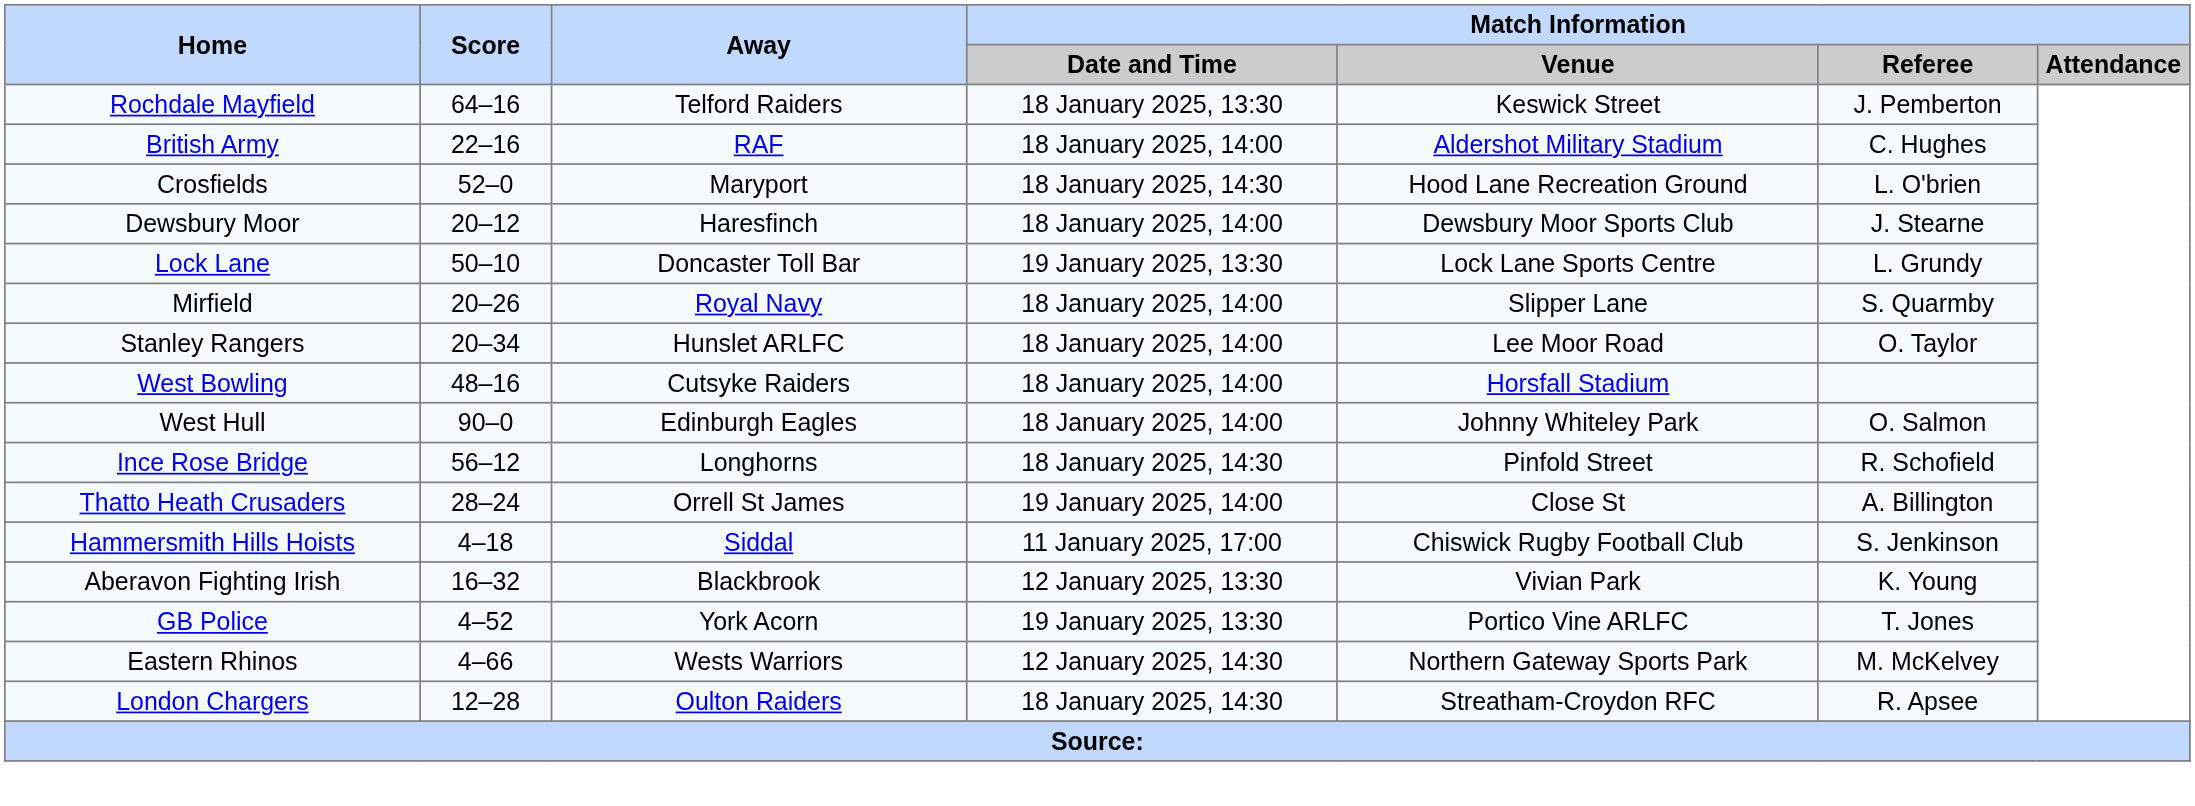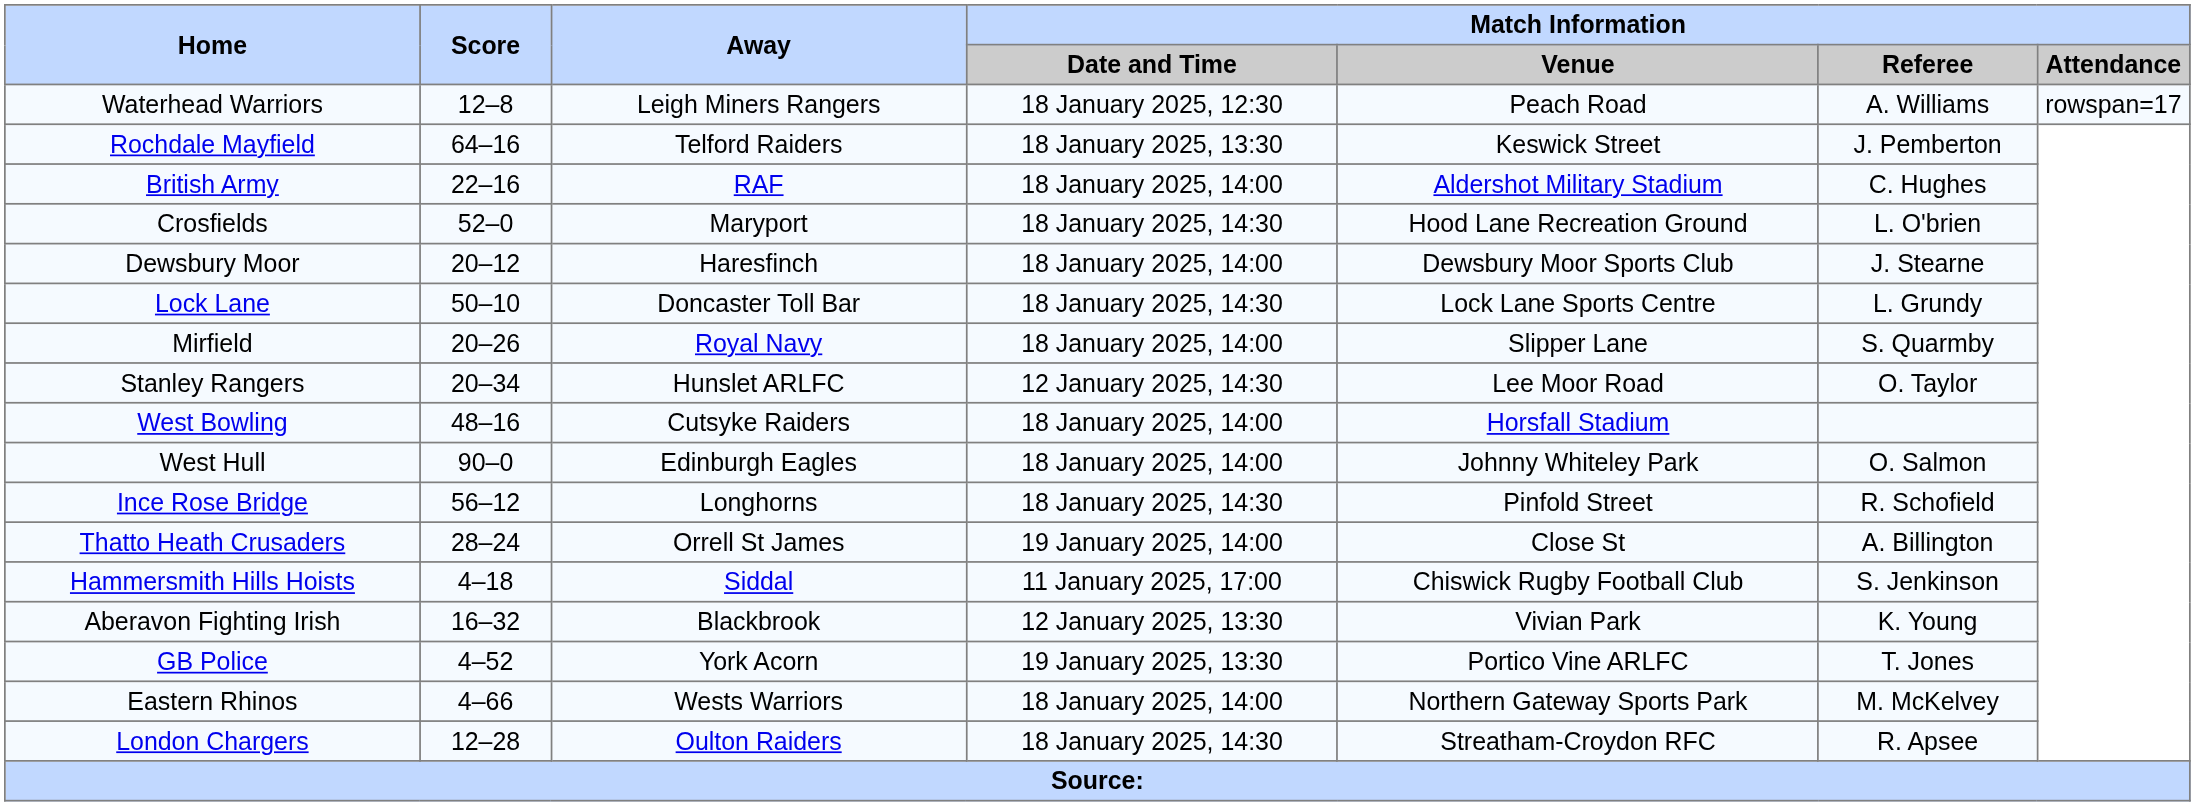+ row: (212, 104)
(1152, 264) 19 January 2025, 13:30 -> (1152, 303) 18 January 2025, 14:30
(1152, 343) 18 January 2025, 14:00 -> (1152, 383) 12 January 2025, 14:30
(1152, 661) 12 January 2025, 14:30 -> (1152, 701) 18 January 2025, 14:00
